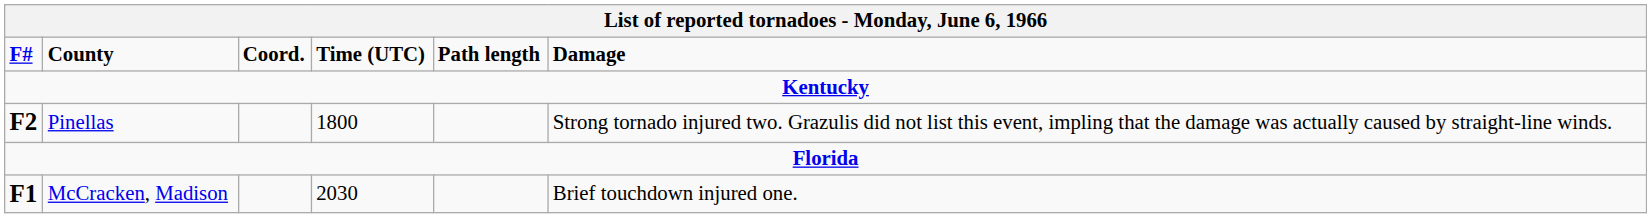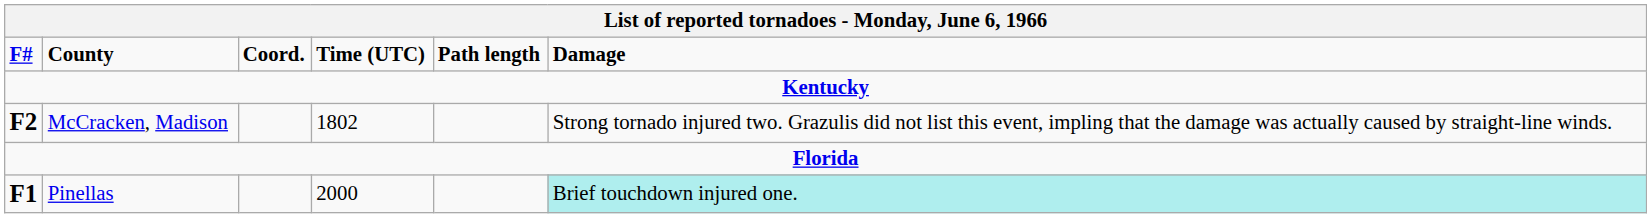(81, 122) Pinellas -> (138, 122) McCracken, Madison
(337, 122) 1800 -> (337, 122) 1802
(138, 193) McCracken, Madison -> (81, 193) Pinellas
(337, 193) 2030 -> (337, 193) 2000
(675, 193) no background -> (675, 193) paleturquoise background
